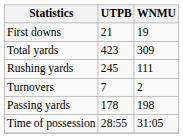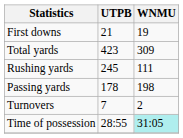rows swapped: (39, 105) <-> (30, 87)
(150, 123) no background -> (150, 123) paleturquoise background
